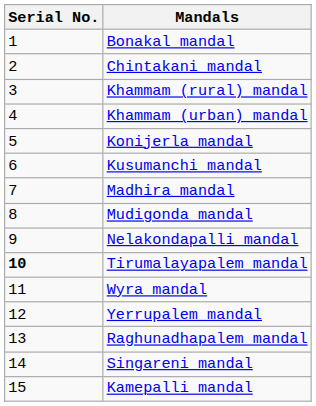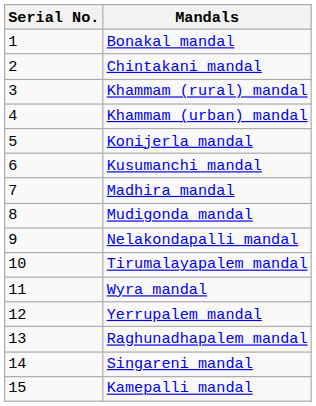(17, 265) bold -> (17, 265) normal
